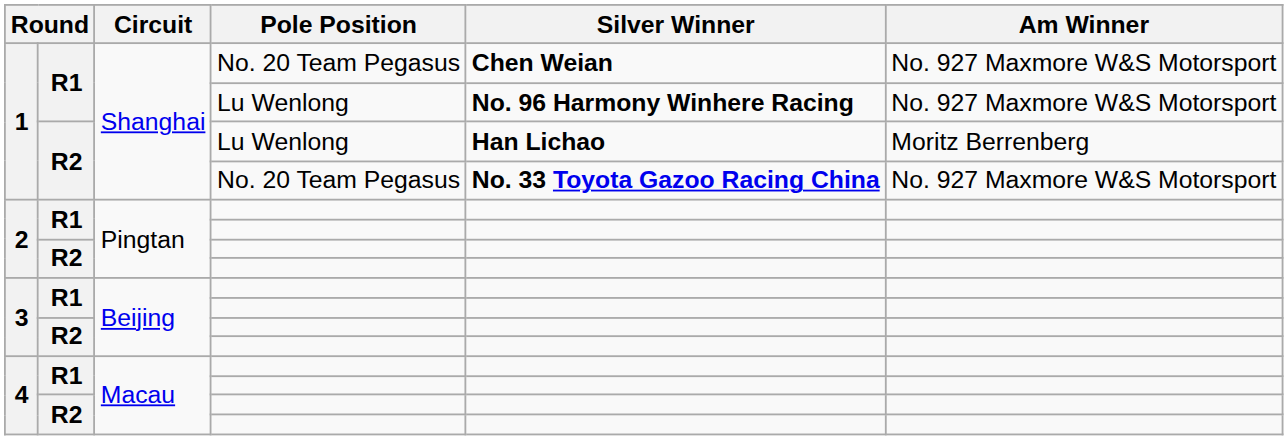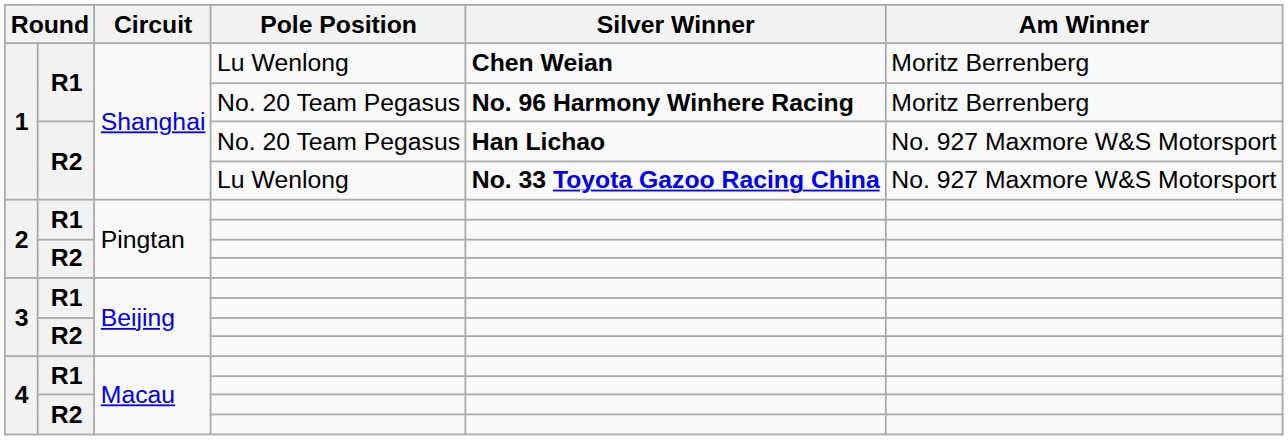(339, 63) No. 20 Team Pegasus -> (283, 63) Lu Wenlong
(1084, 63) No. 927 Maxmore W&S Motorsport -> (990, 63) Moritz Berrenberg
(283, 102) Lu Wenlong -> (339, 102) No. 20 Team Pegasus
(1084, 102) No. 927 Maxmore W&S Motorsport -> (990, 102) Moritz Berrenberg
(283, 141) Lu Wenlong -> (339, 141) No. 20 Team Pegasus
(990, 141) Moritz Berrenberg -> (1084, 141) No. 927 Maxmore W&S Motorsport
(339, 180) No. 20 Team Pegasus -> (283, 180) Lu Wenlong
